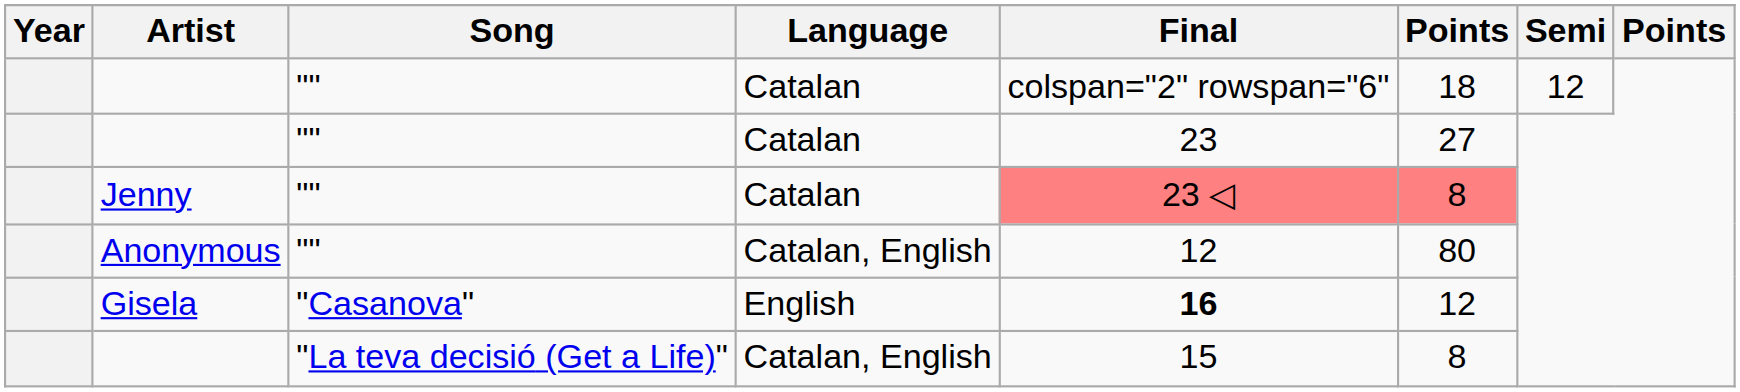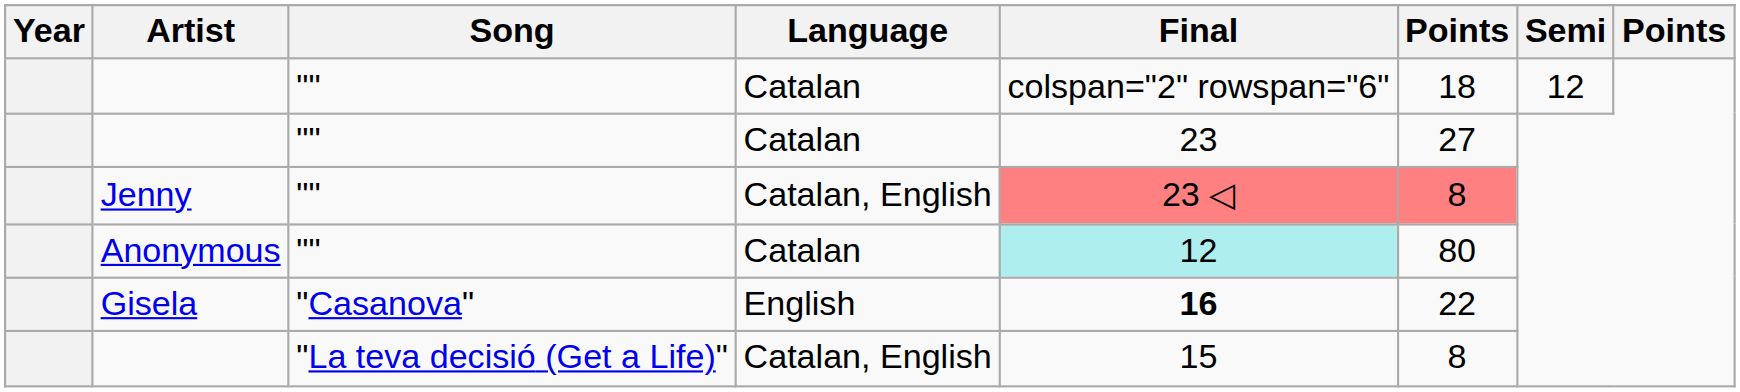(802, 194) Catalan -> (868, 194) Catalan, English
(868, 249) Catalan, English -> (802, 249) Catalan
(1198, 249) no background -> (1198, 249) paleturquoise background
(1457, 303) 12 -> (1457, 303) 22
